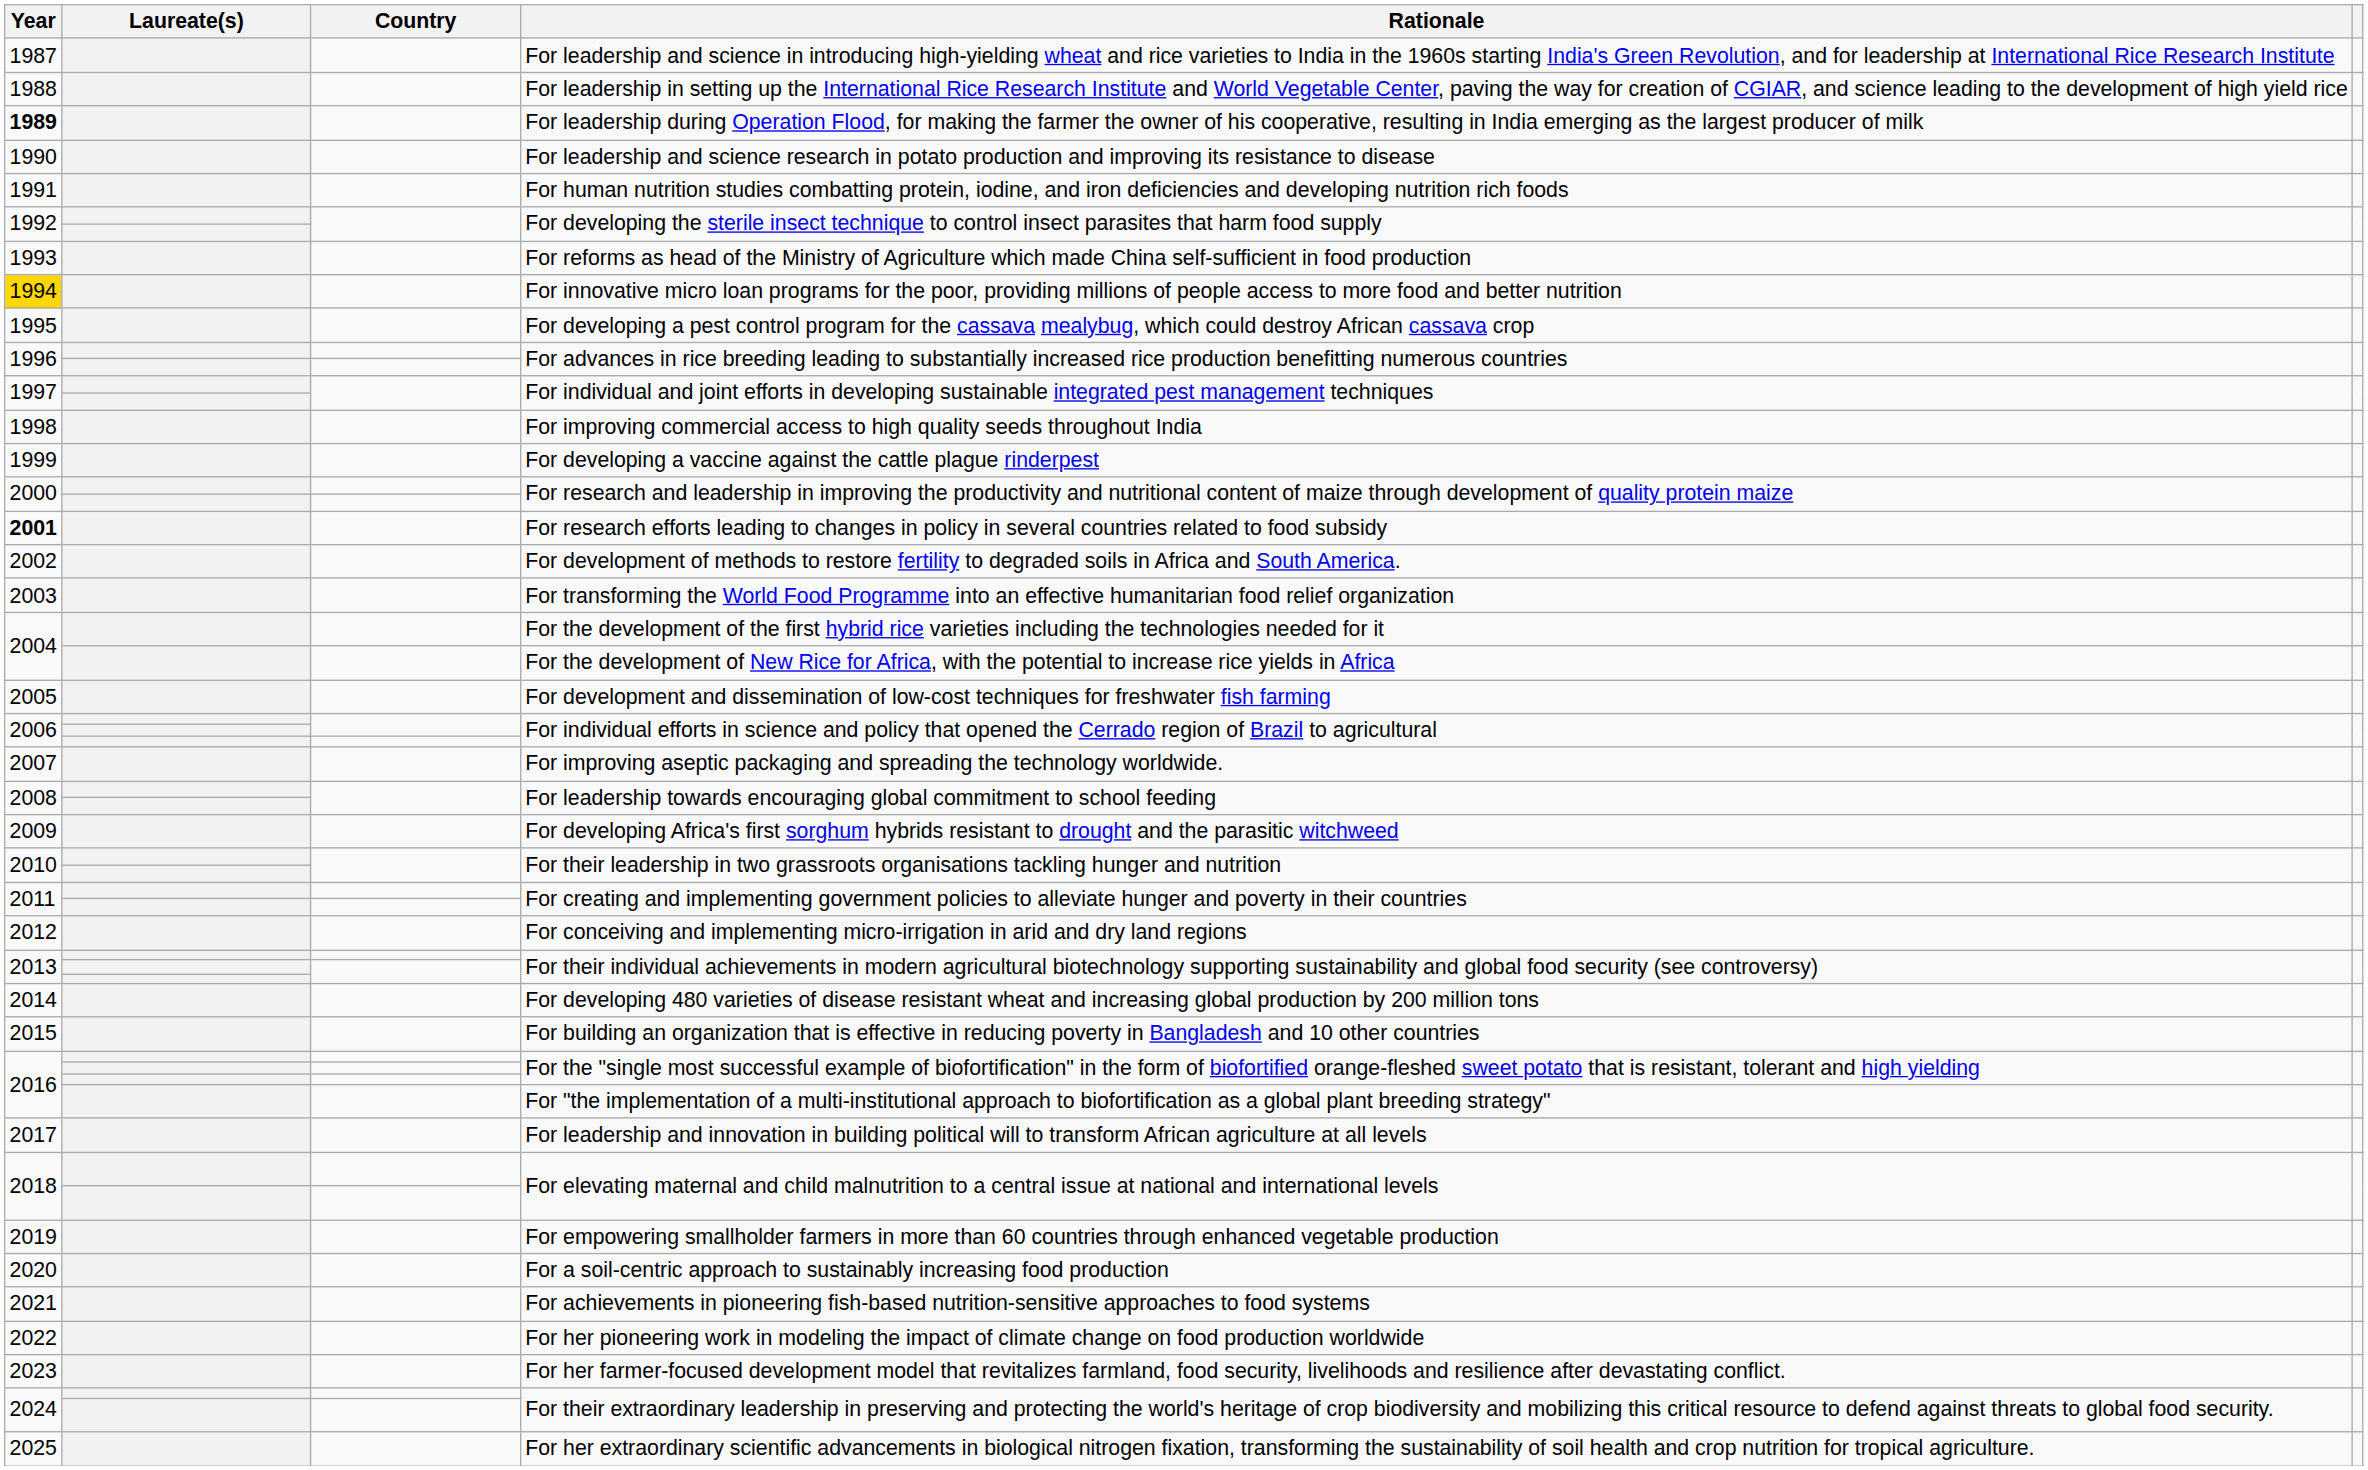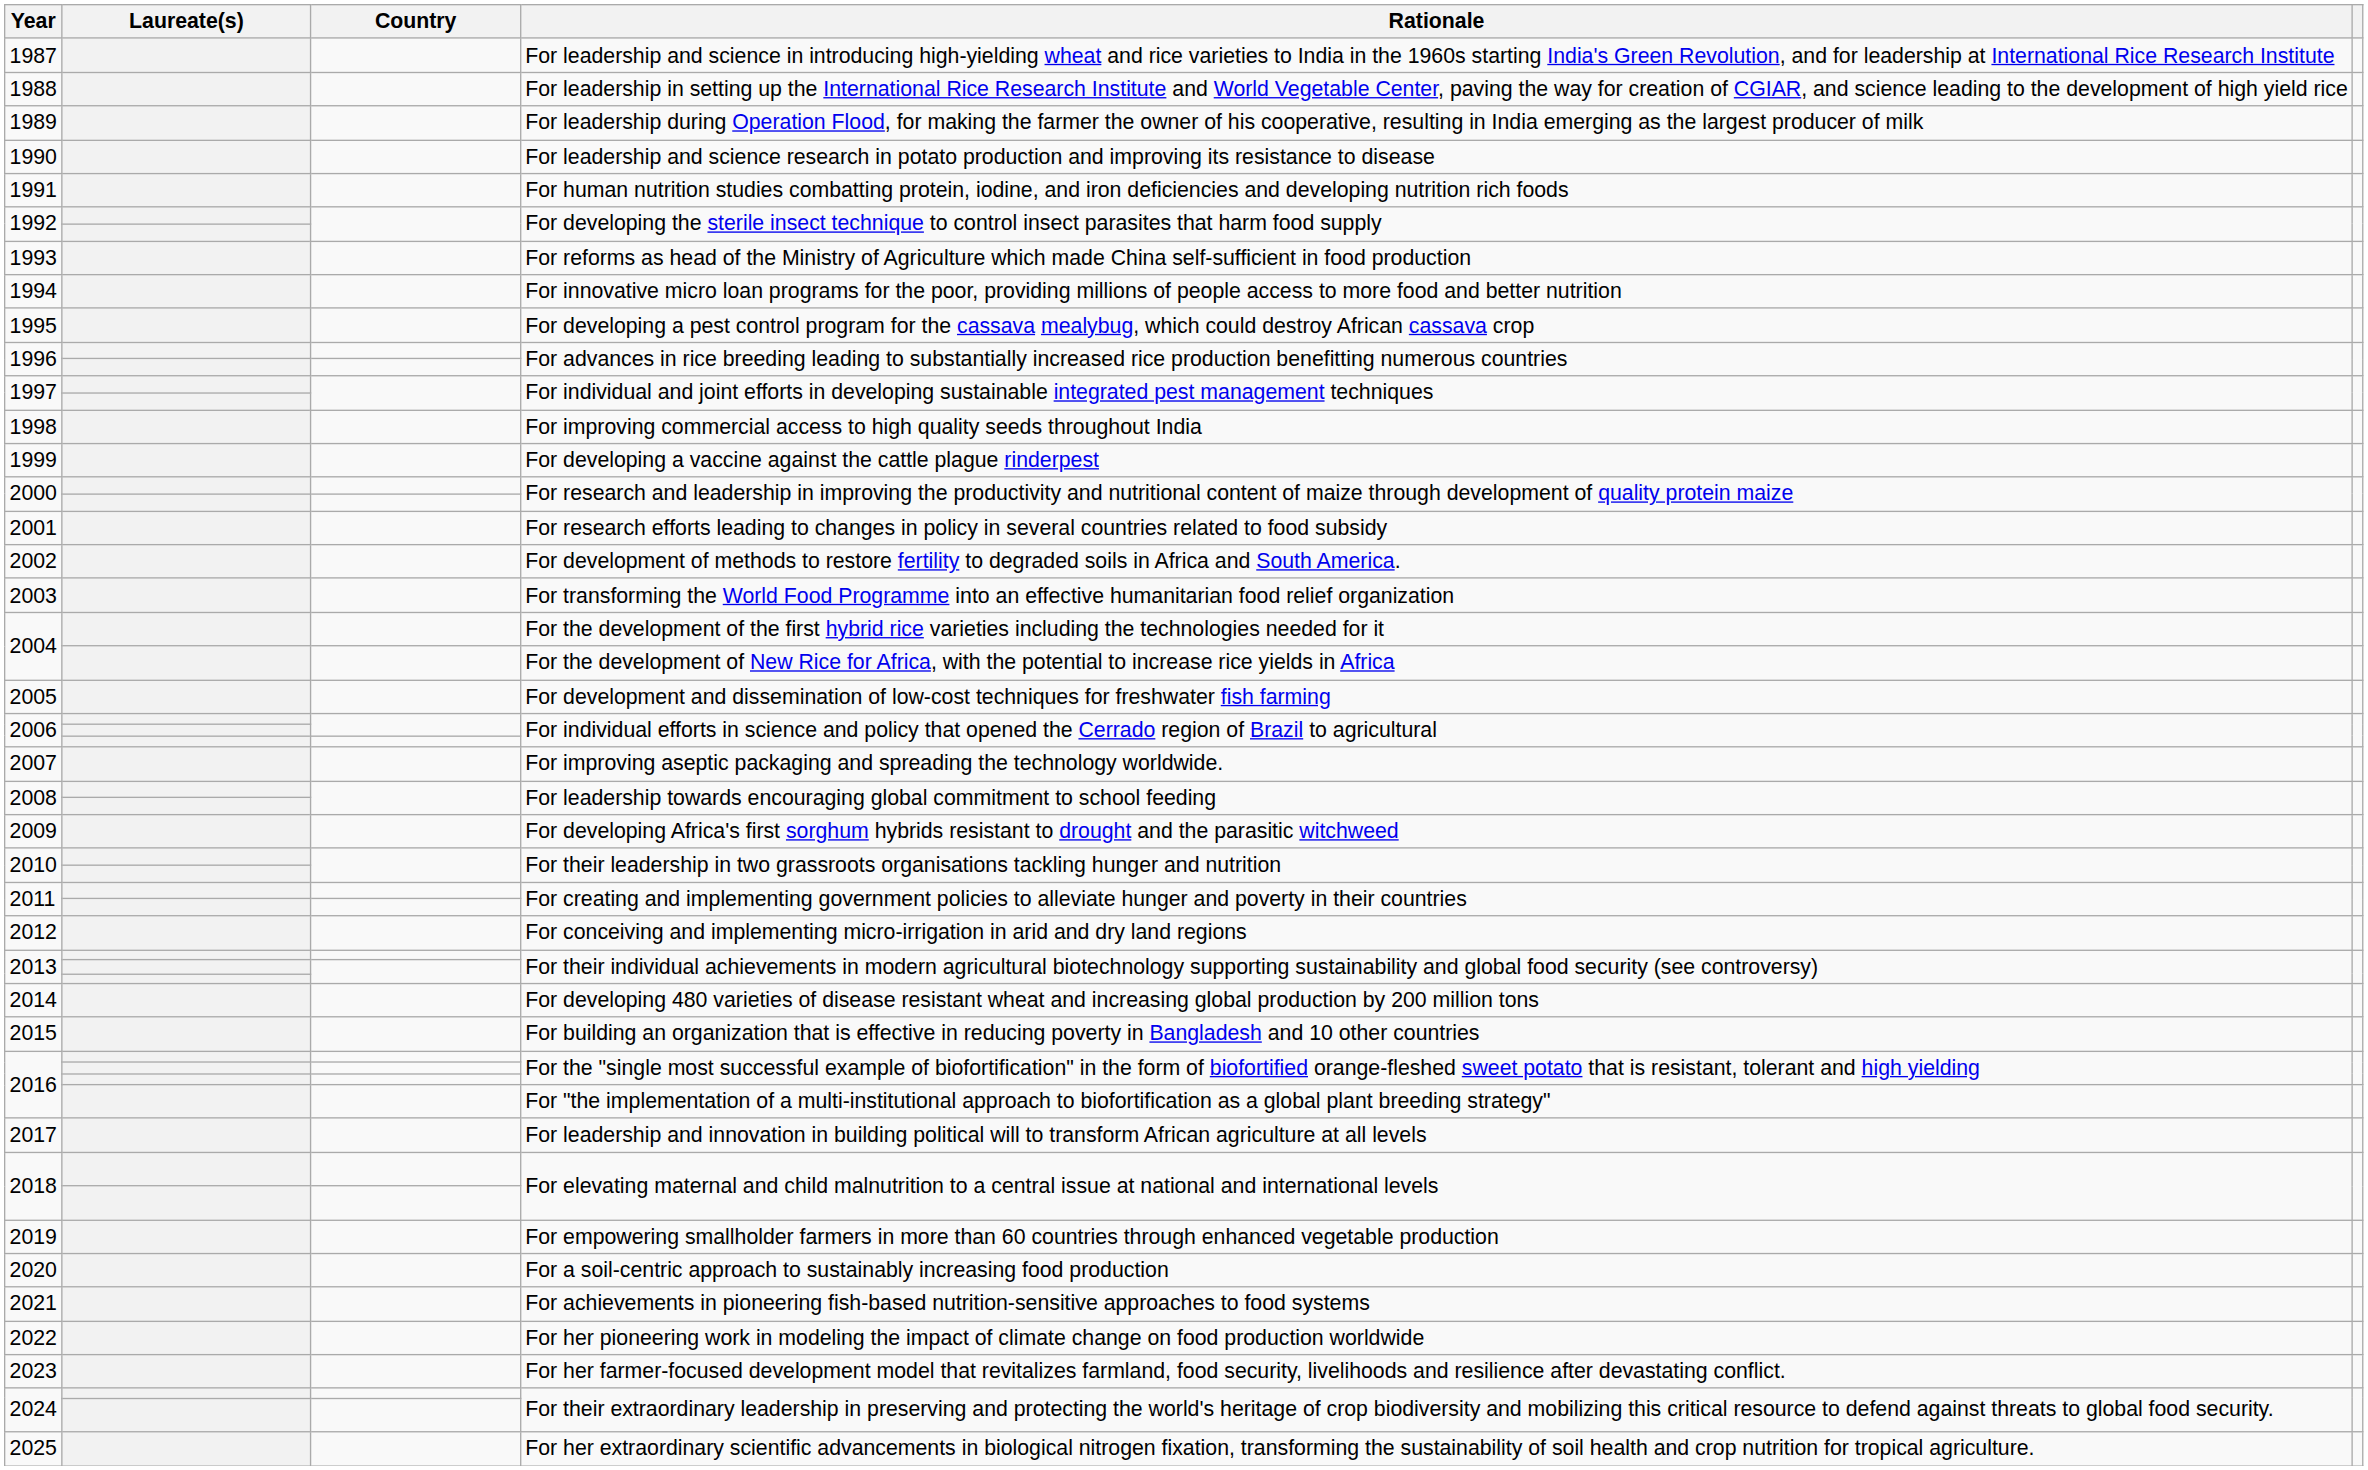(33, 122) bold -> (33, 122) normal
(33, 291) gold background -> (33, 291) no background
(33, 527) bold -> (33, 527) normal
